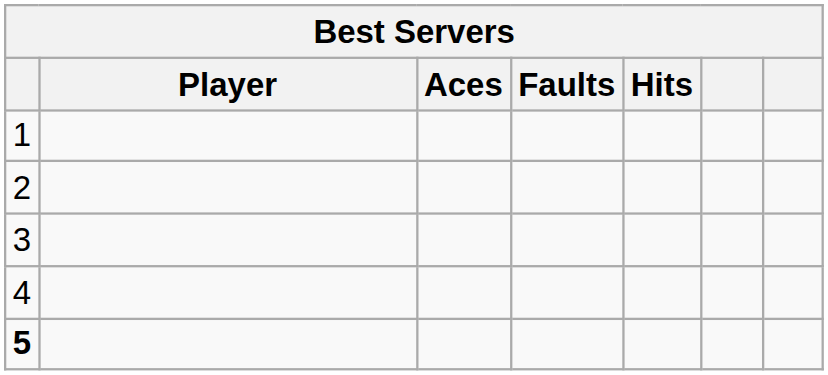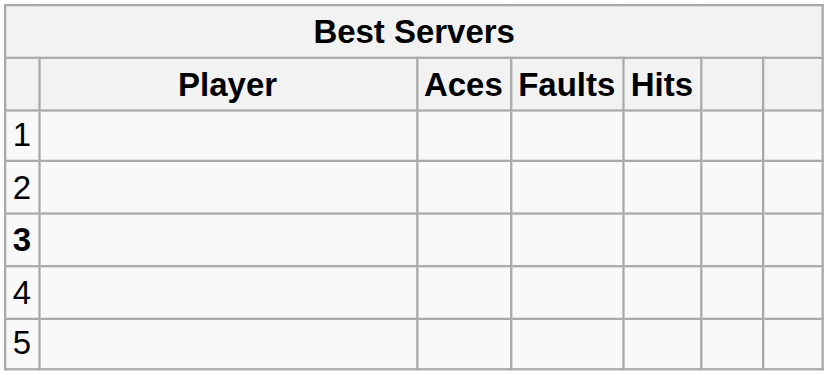(22, 240) normal -> (22, 240) bold
(22, 344) bold -> (22, 344) normal
